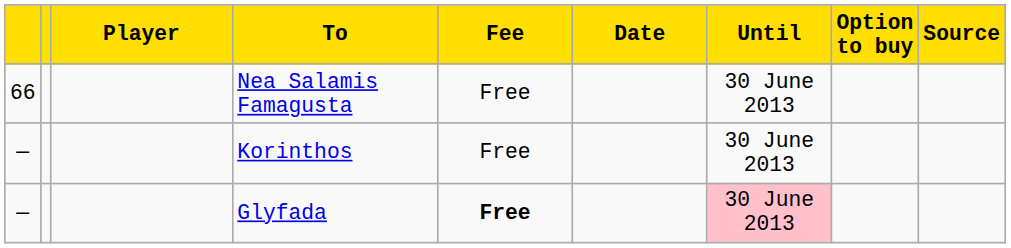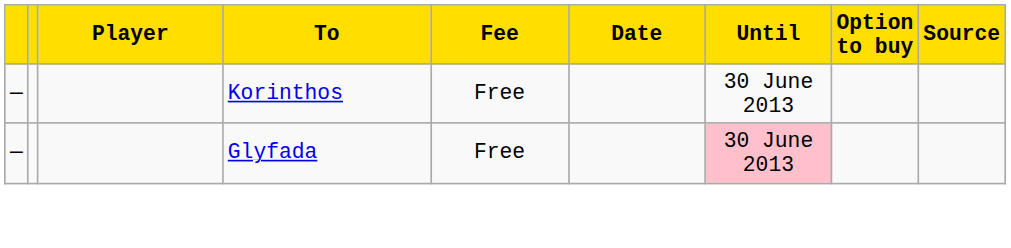- row: (308, 94)
(505, 213) bold -> (500, 153) normal
